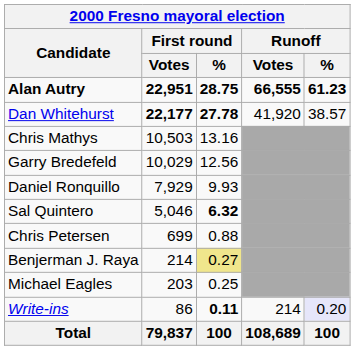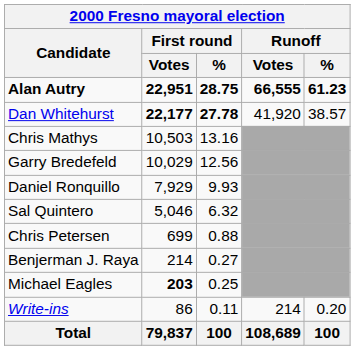(223, 211) bold -> (223, 211) normal
(223, 260) khaki background -> (223, 260) no background
(180, 284) normal -> (180, 284) bold
(224, 308) bold -> (224, 308) normal
(331, 308) lavender background -> (331, 308) no background
